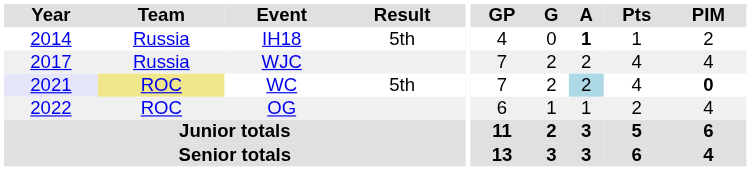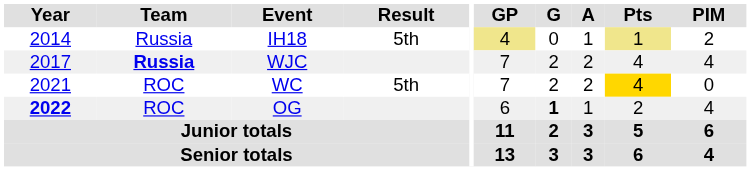(502, 38) no background -> (505, 38) khaki background
(586, 38) bold -> (588, 38) normal
(637, 38) no background -> (638, 38) khaki background
(161, 61) normal -> (164, 61) bold
(51, 85) lavender background -> (50, 85) no background
(161, 85) khaki background -> (164, 85) no background
(586, 85) lightblue background -> (588, 85) no background
(637, 85) no background -> (638, 85) gold background
(708, 85) bold -> (709, 85) normal
(51, 108) normal -> (50, 108) bold
(551, 108) normal -> (554, 108) bold
